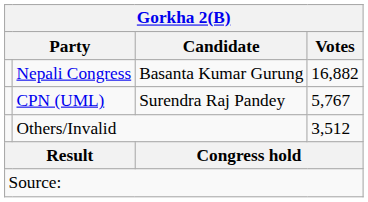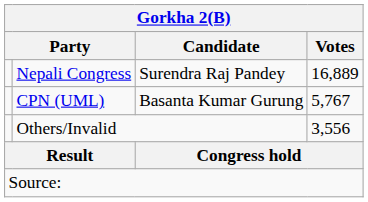(221, 73) Basanta Kumar Gurung -> (212, 73) Surendra Raj Pandey
(335, 73) 16,882 -> (335, 73) 16,889
(212, 100) Surendra Raj Pandey -> (221, 100) Basanta Kumar Gurung
(331, 127) 3,512 -> (331, 127) 3,556
